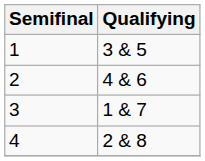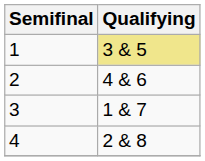(125, 49) no background -> (125, 49) khaki background
